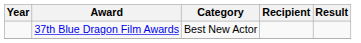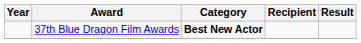(221, 30) normal -> (223, 30) bold
